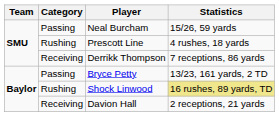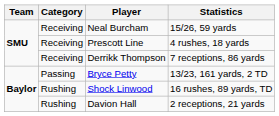(58, 27) Passing -> (62, 27) Receiving
(58, 43) Rushing -> (62, 43) Receiving
(221, 88) khaki background -> (221, 88) no background
(62, 104) Receiving -> (58, 104) Rushing
